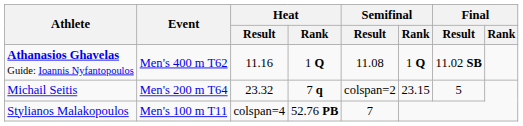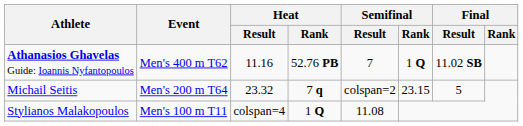(315, 62) 1 Q -> (315, 62) 52.76 PB
(370, 62) 11.08 -> (370, 62) 7
(315, 111) 52.76 PB -> (315, 111) 1 Q
(370, 111) 7 -> (370, 111) 11.08
